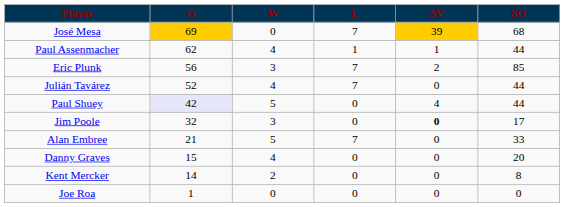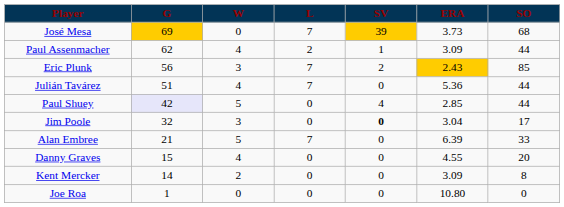+ column: (452, 13)
(355, 49) 1 -> (310, 49) 2
(191, 85) 52 -> (167, 85) 51
